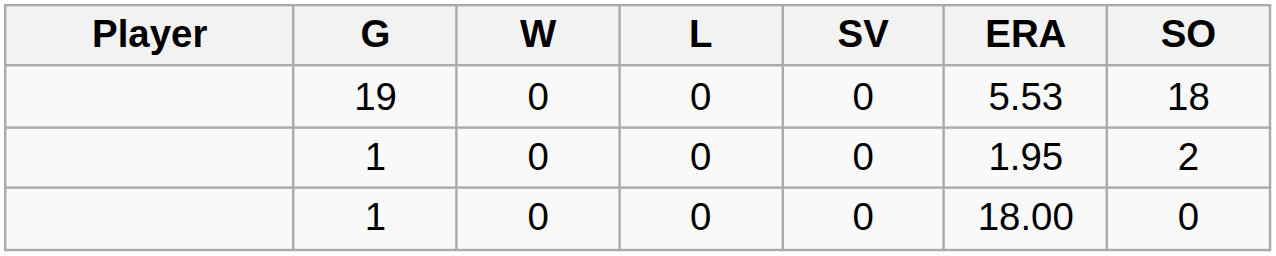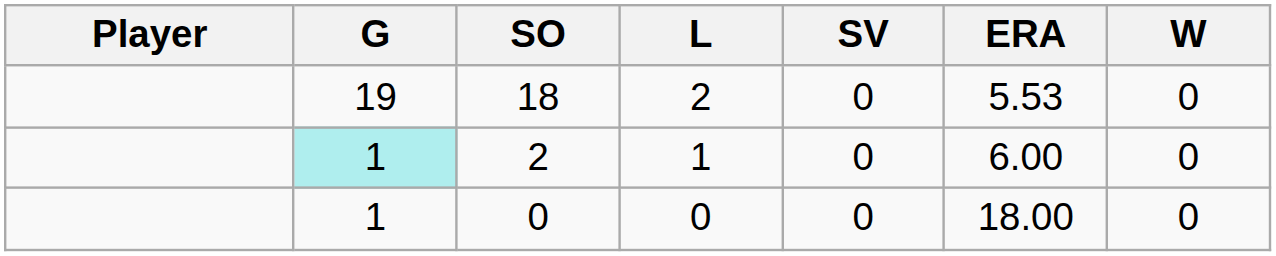columns swapped: (538, 34) <-> (1188, 34)
(701, 95) 0 -> (701, 95) 2
(376, 156) no background -> (376, 156) paleturquoise background
(701, 156) 0 -> (701, 156) 1
(1026, 156) 1.95 -> (1026, 156) 6.00
